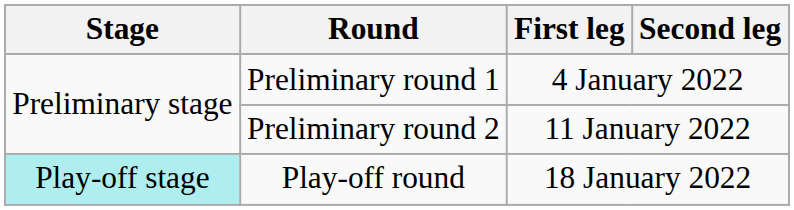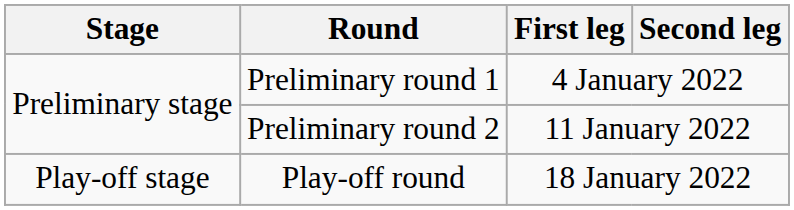(122, 178) paleturquoise background -> (122, 178) no background
